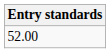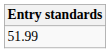(23, 36) 52.00 -> (23, 36) 51.99
